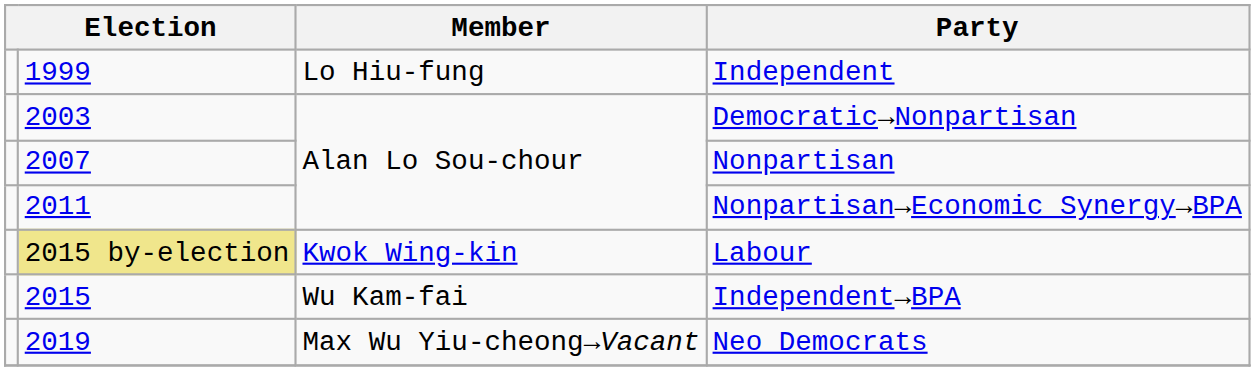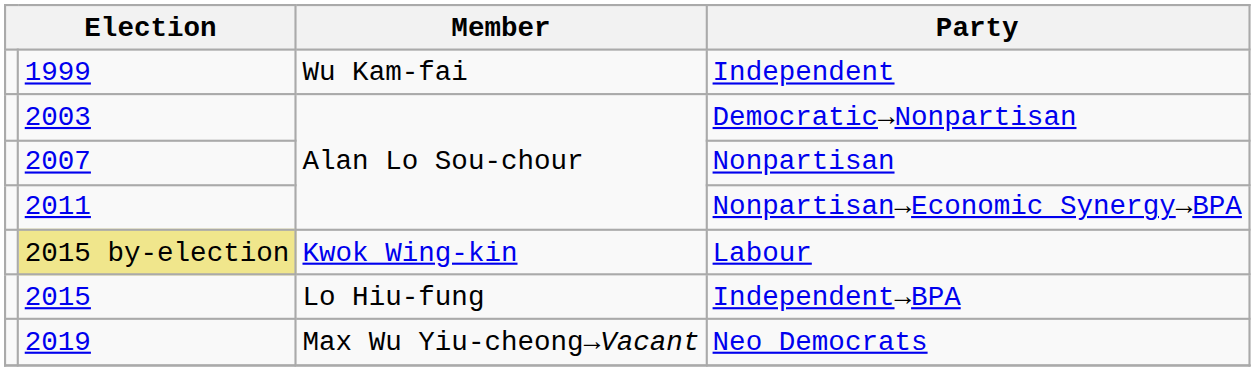(393, 72) Lo Hiu-fung -> (385, 72) Wu Kam-fai
(385, 297) Wu Kam-fai -> (393, 297) Lo Hiu-fung
